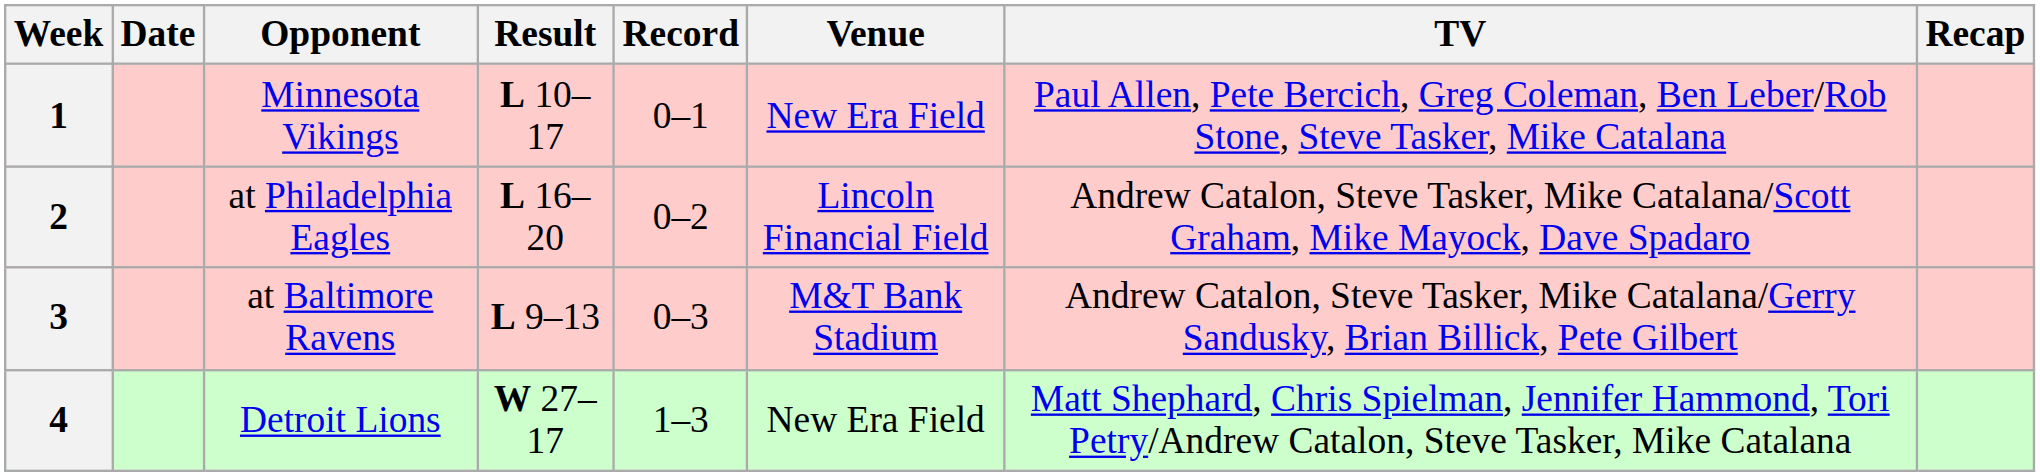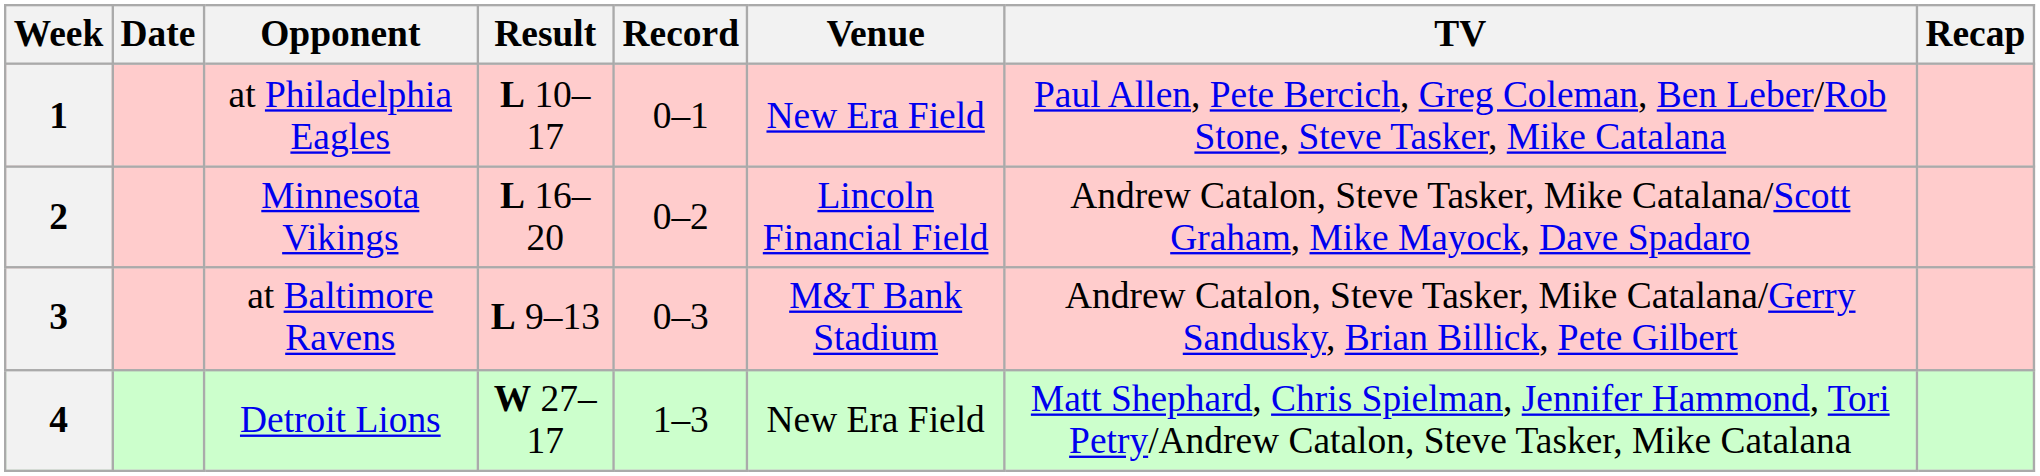(340, 114) Minnesota Vikings -> (340, 114) at Philadelphia Eagles
(340, 216) at Philadelphia Eagles -> (340, 216) Minnesota Vikings
